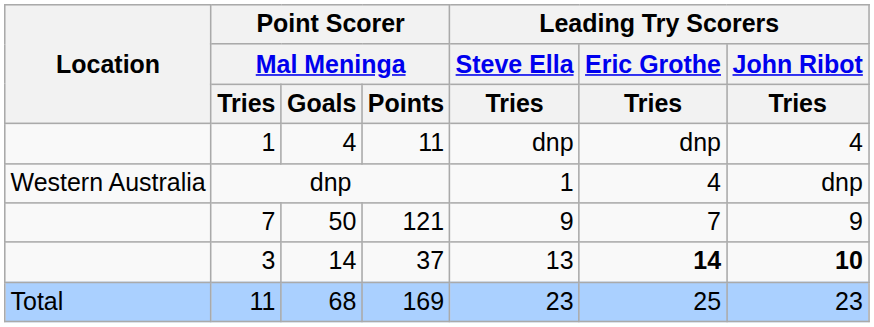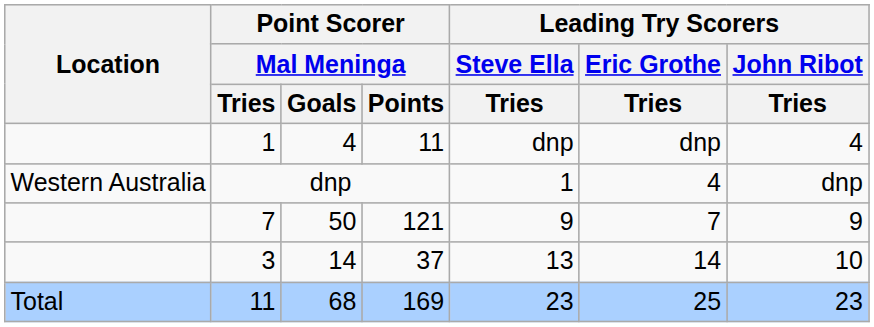(707, 261) bold -> (707, 261) normal
(849, 261) bold -> (849, 261) normal
